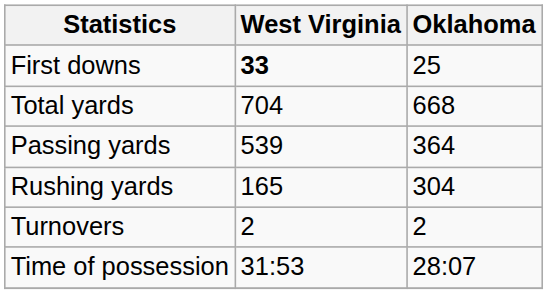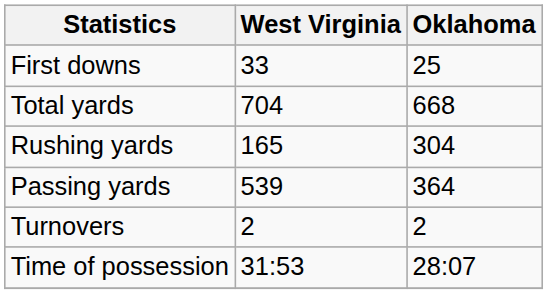(255, 65) bold -> (255, 65) normal
rows swapped: (92, 186) <-> (91, 146)
